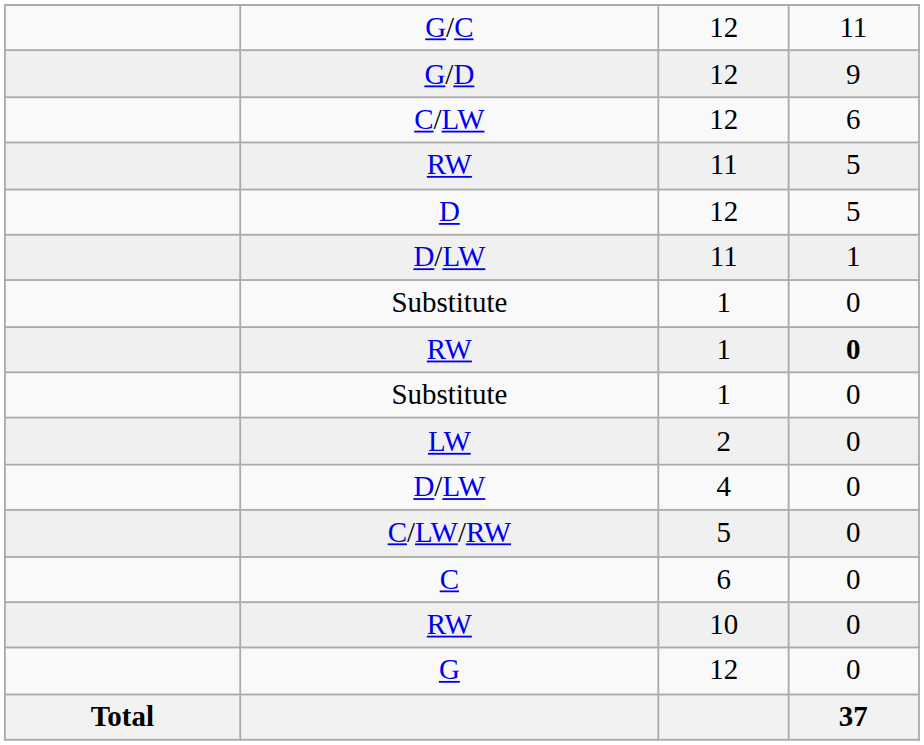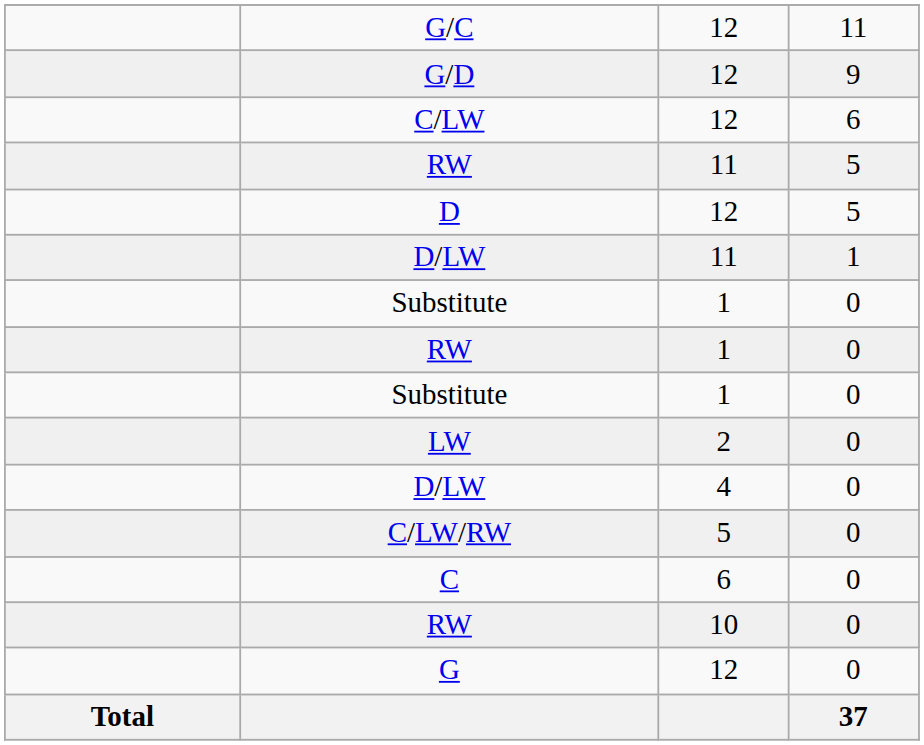(853, 348) bold -> (853, 348) normal
